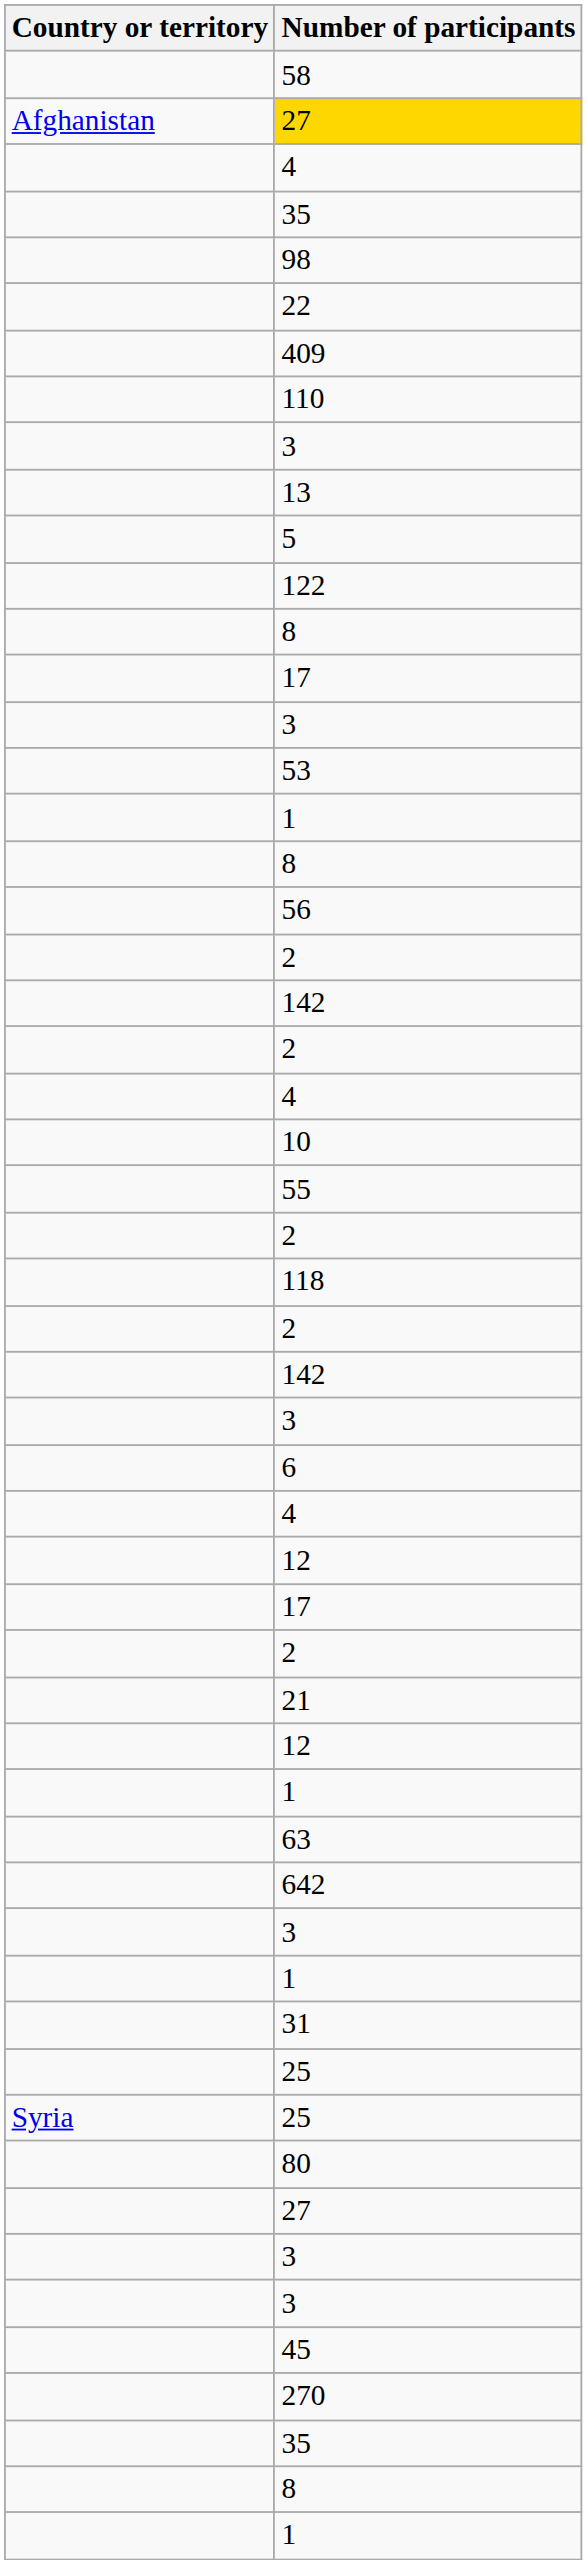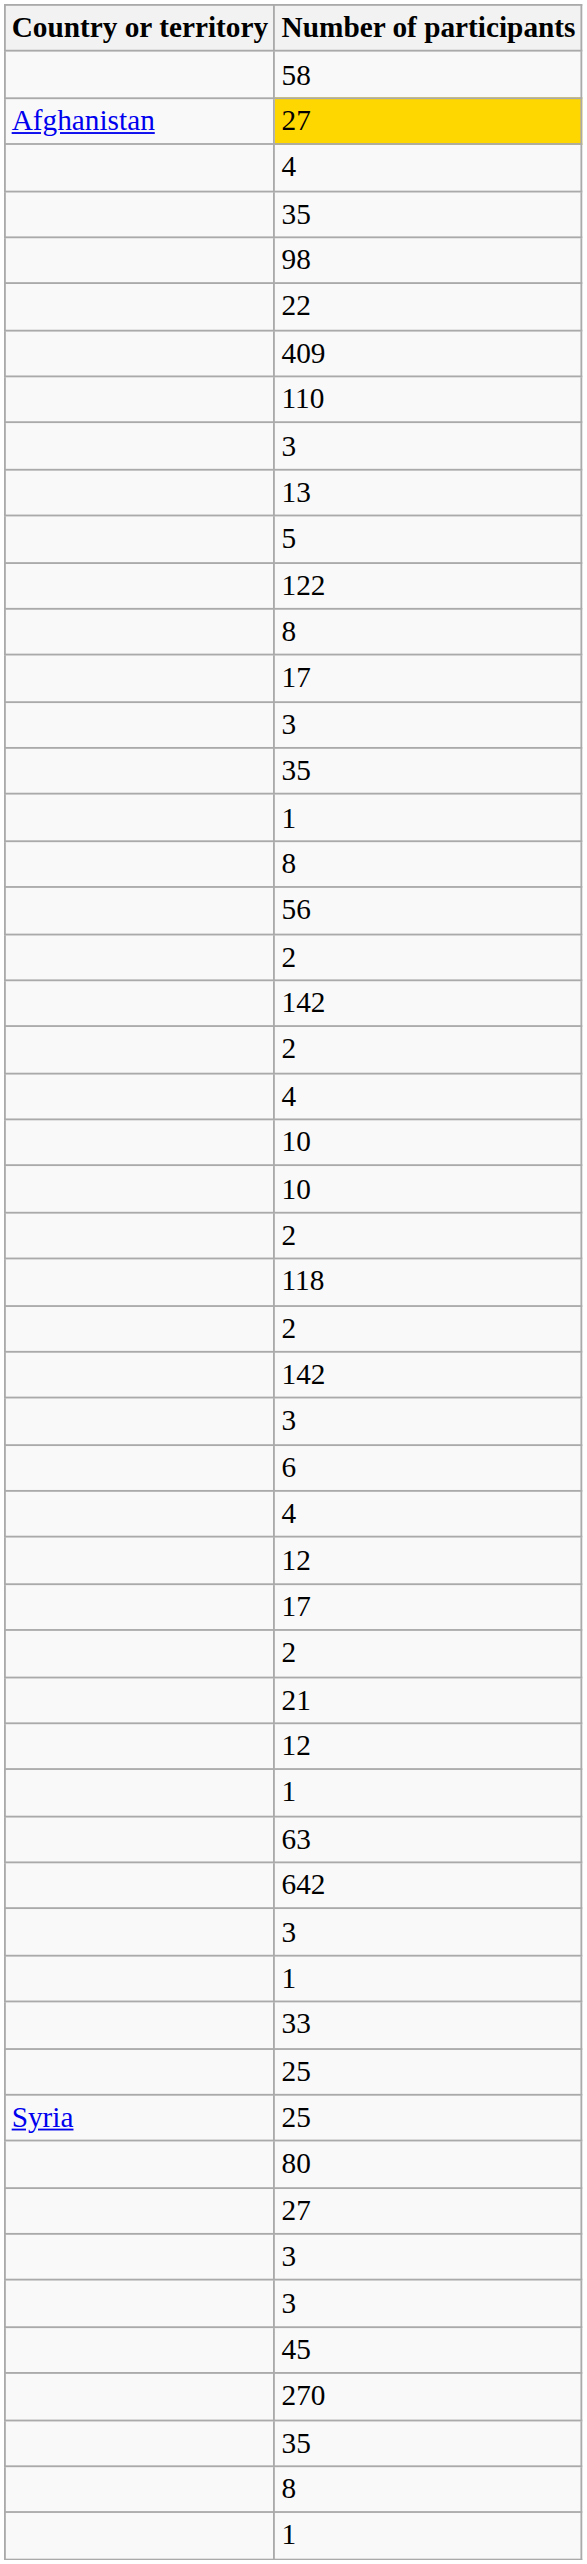(296, 770) 53 -> (296, 770) 35
(296, 1188) 55 -> (296, 1188) 10
(296, 2024) 31 -> (296, 2024) 33
